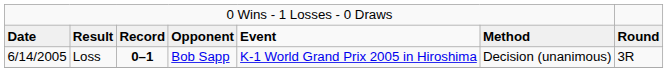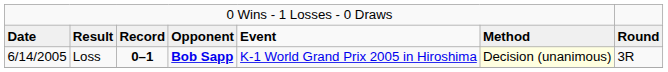(200, 57) normal -> (202, 57) bold
(547, 57) no background -> (547, 57) lightyellow background
